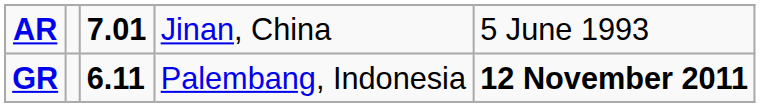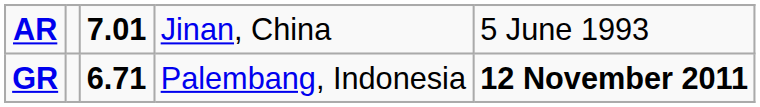(116, 78) 6.11 -> (117, 78) 6.71
